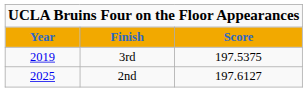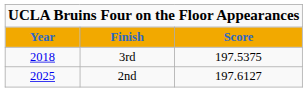(43, 57) 2019 -> (43, 57) 2018
